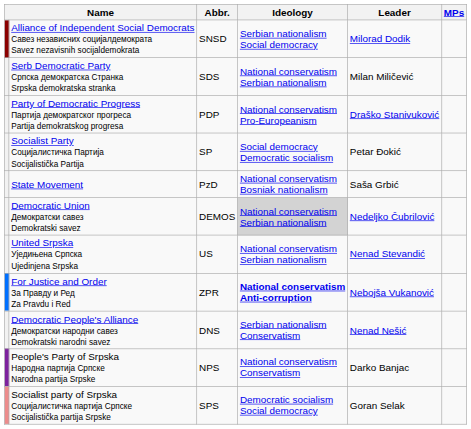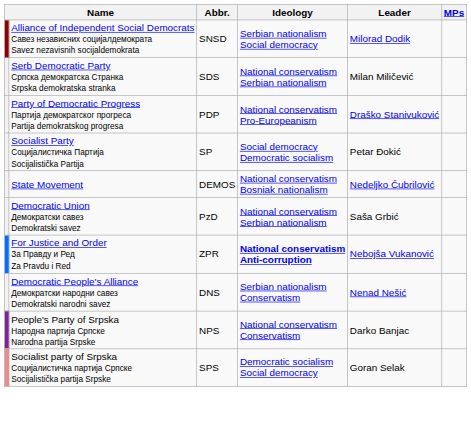(208, 184) PzD -> (217, 184) DEMOS
(374, 184) Saša Grbić -> (392, 184) Nedeljko Čubrilović
(217, 217) DEMOS -> (208, 217) PzD
(288, 217) lightgrey background -> (288, 217) no background
(392, 217) Nedeljko Čubrilović -> (374, 217) Saša Grbić
- row: (47, 254)
